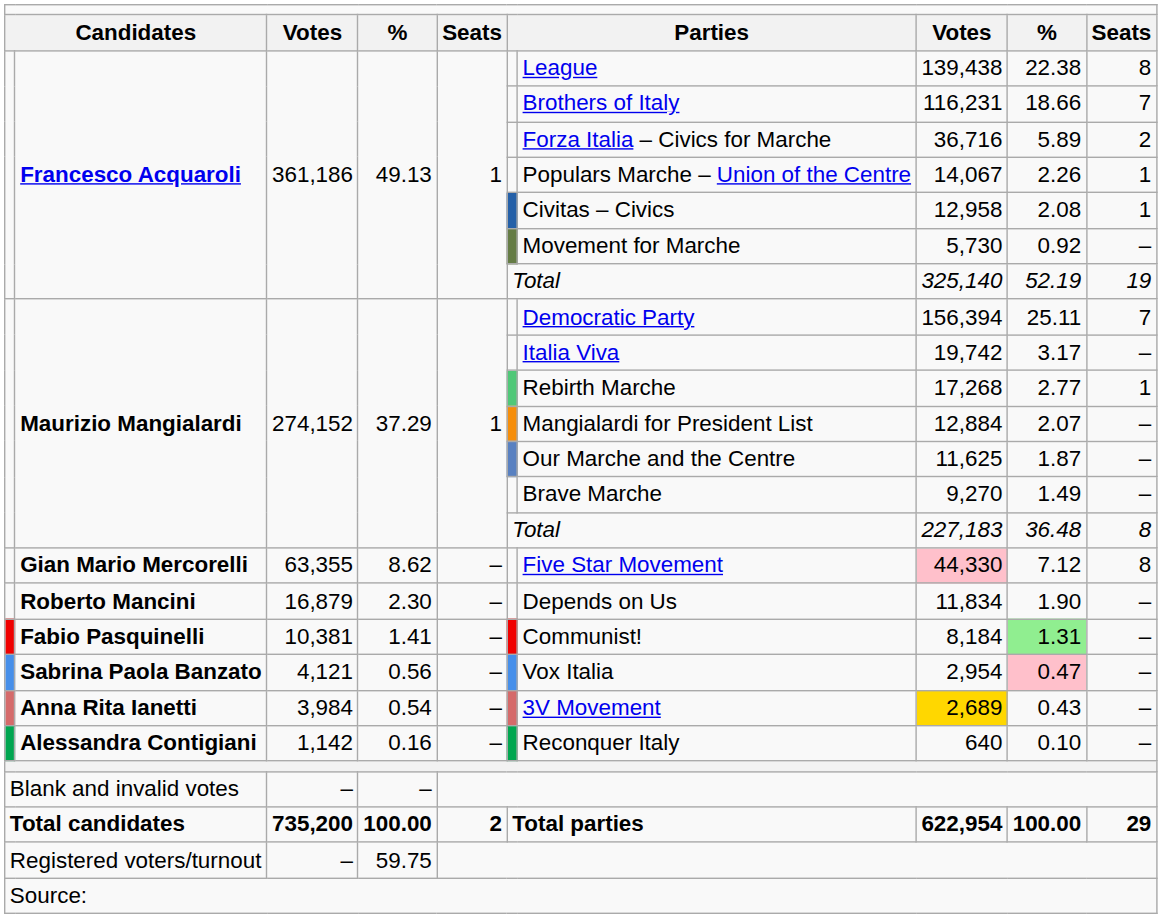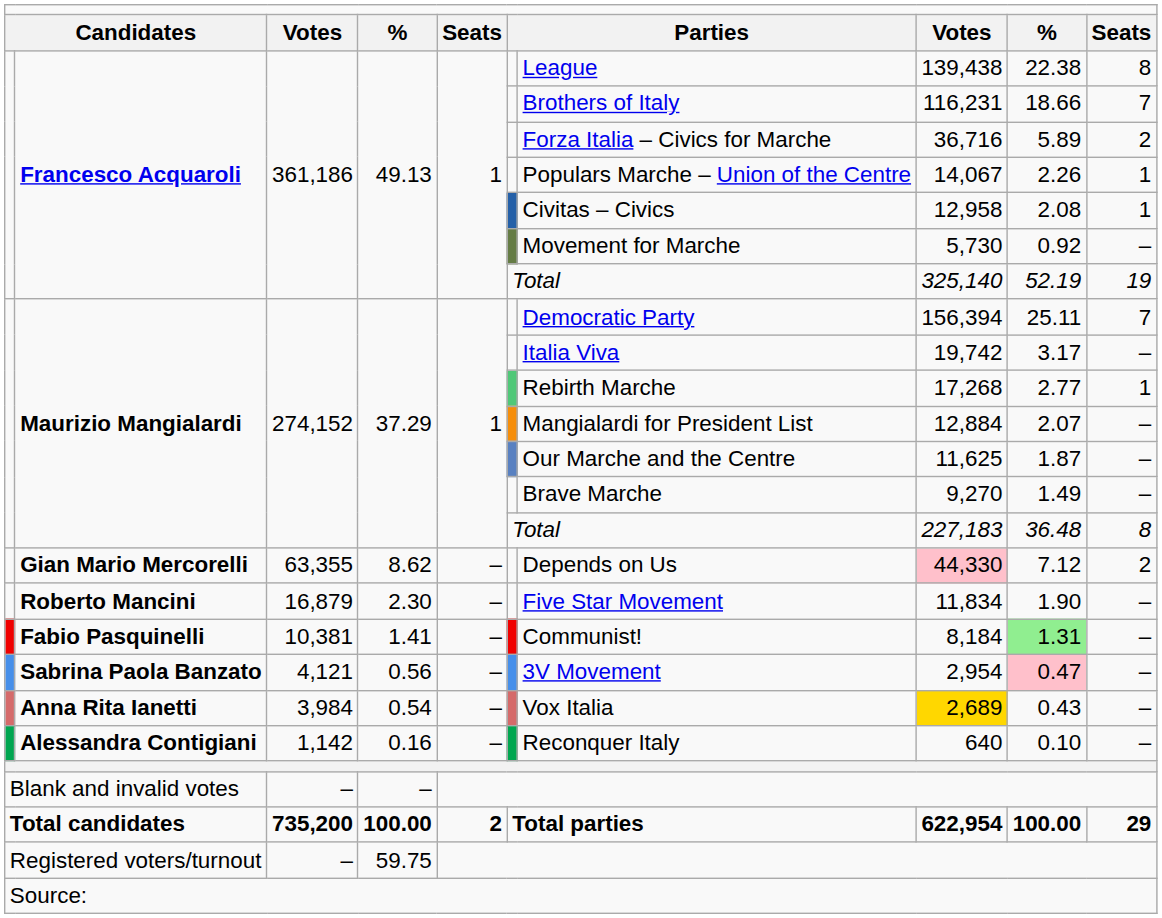(623, 565) Five Star Movement -> (600, 565) Depends on Us
(1145, 565) 8 -> (1145, 565) 2
(600, 600) Depends on Us -> (623, 600) Five Star Movement
(568, 672) Vox Italia -> (592, 672) 3V Movement
(592, 707) 3V Movement -> (568, 707) Vox Italia
